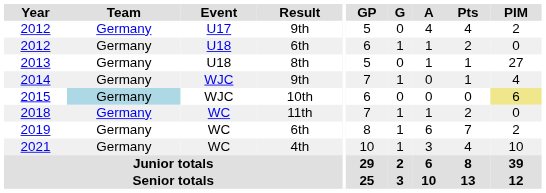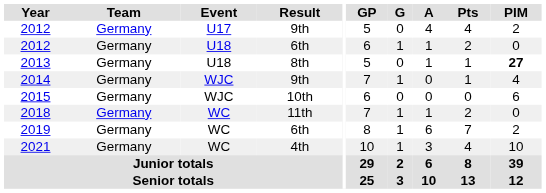(516, 62) normal -> (516, 62) bold
(124, 96) lightblue background -> (124, 96) no background
(516, 96) khaki background -> (516, 96) no background
